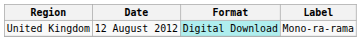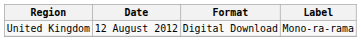(230, 29) paleturquoise background -> (230, 29) no background
